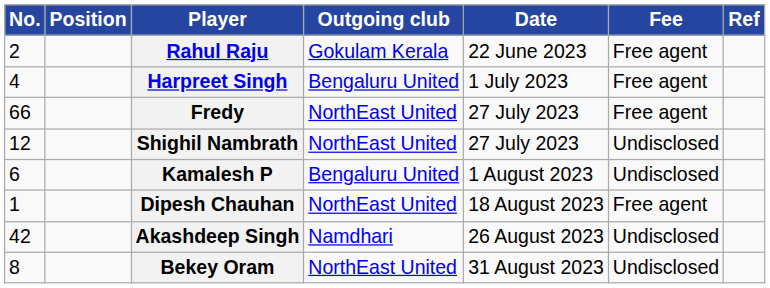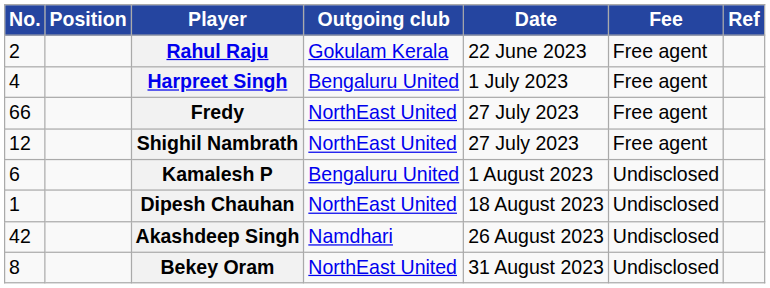(666, 143) Undisclosed -> (660, 143) Free agent
(660, 205) Free agent -> (666, 205) Undisclosed
